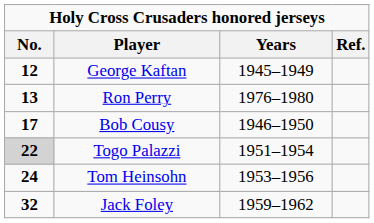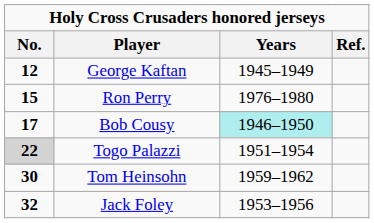(29, 97) 13 -> (29, 97) 15
(276, 124) no background -> (276, 124) paleturquoise background
(29, 177) 24 -> (29, 177) 30
(276, 177) 1953–1956 -> (276, 177) 1959–1962
(276, 204) 1959–1962 -> (276, 204) 1953–1956
